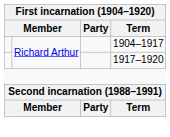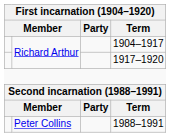+ row: (138, 124)
